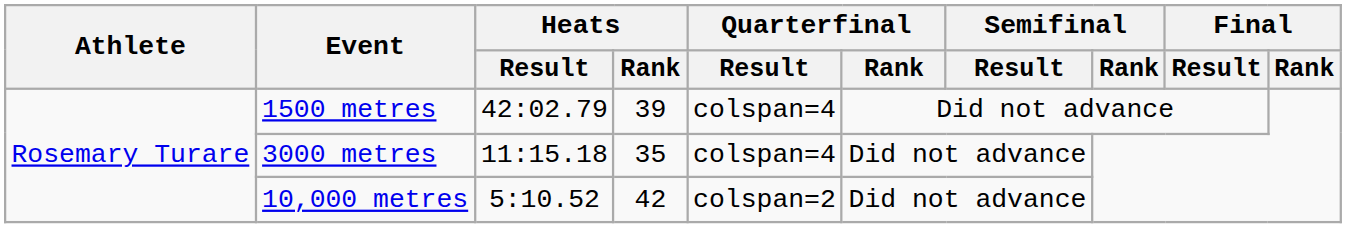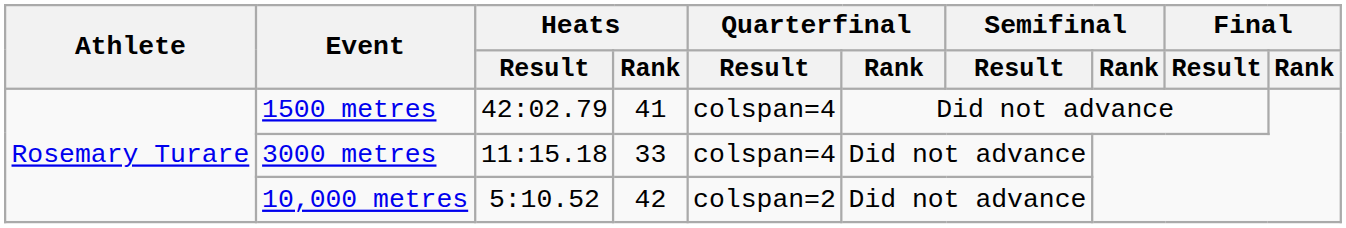(650, 111) 39 -> (650, 111) 41
(650, 155) 35 -> (650, 155) 33
